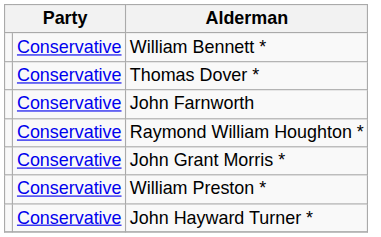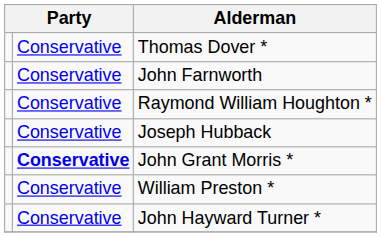- row: (198, 47)
+ row: (205, 132)
(69, 160) normal -> (73, 160) bold
